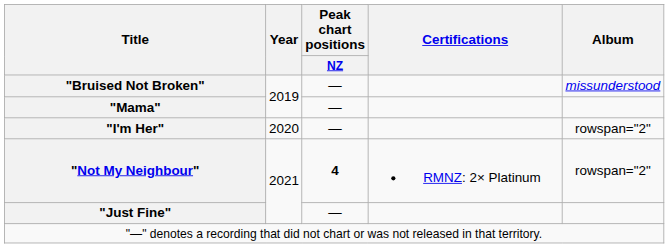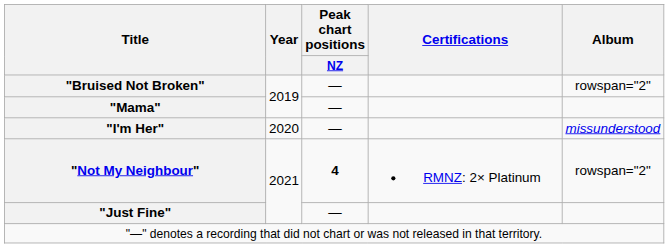(613, 85) missunderstood -> (613, 85) rowspan="2"
(613, 128) rowspan="2" -> (613, 128) missunderstood
